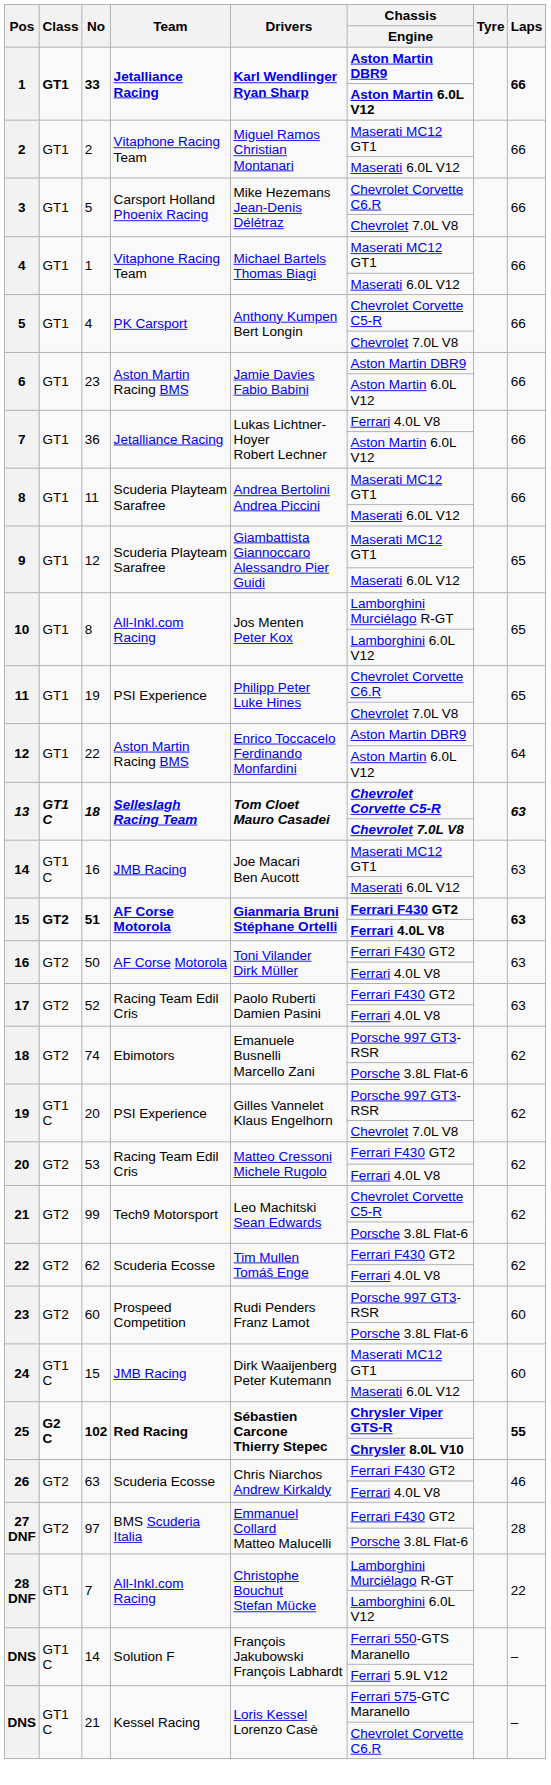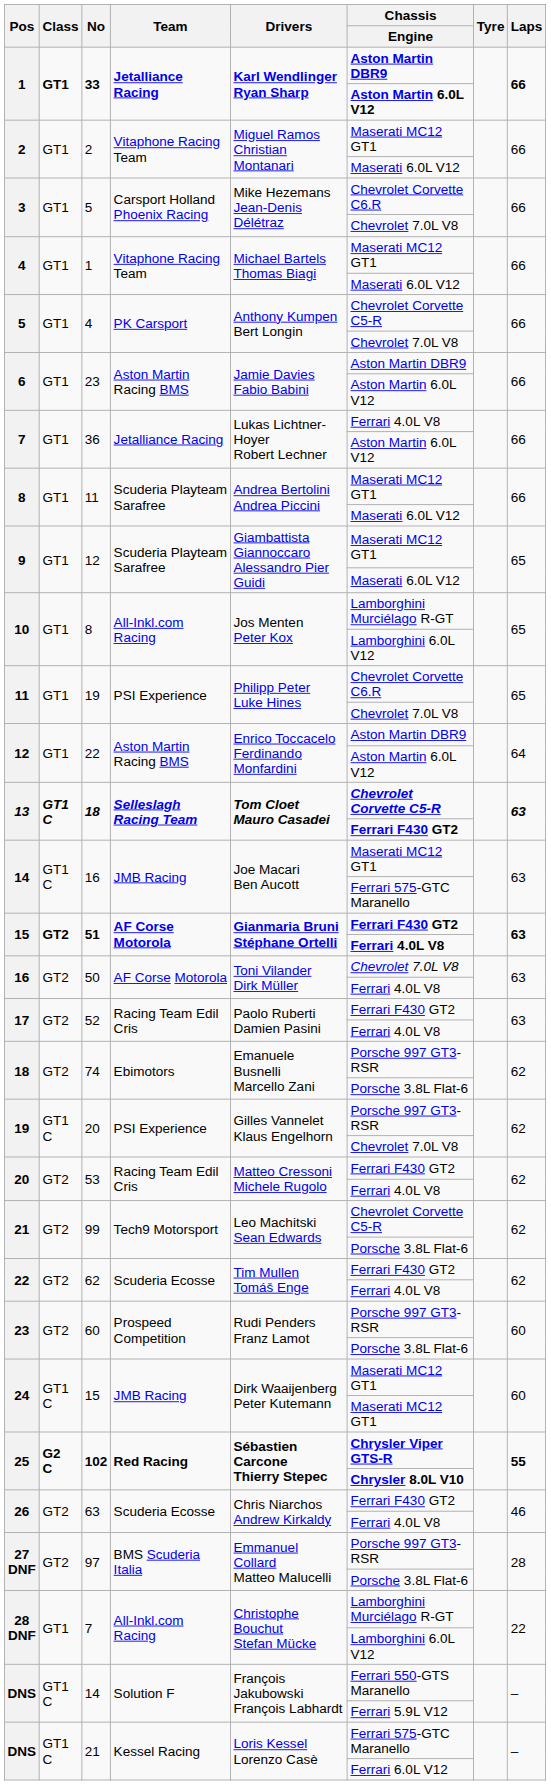(407, 829) Chevrolet 7.0L V8 -> (404, 829) Ferrari F430 GT2
(405, 887) Maserati 6.0L V12 -> (400, 895) Ferrari 575-GTC Maranello
(403, 952) Ferrari F430 GT2 -> (405, 967) Chevrolet 7.0L V8
(405, 1391) Maserati 6.0L V12 -> (396, 1414) Maserati MC12 GT1
(403, 1516) Ferrari F430 GT2 -> (406, 1551) Porsche 997 GT3-RSR
(407, 1740) Chevrolet Corvette C6.R -> (399, 1769) Ferrari 6.0L V12
